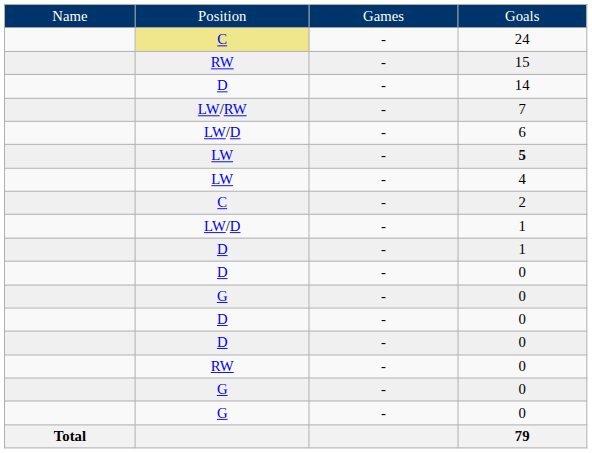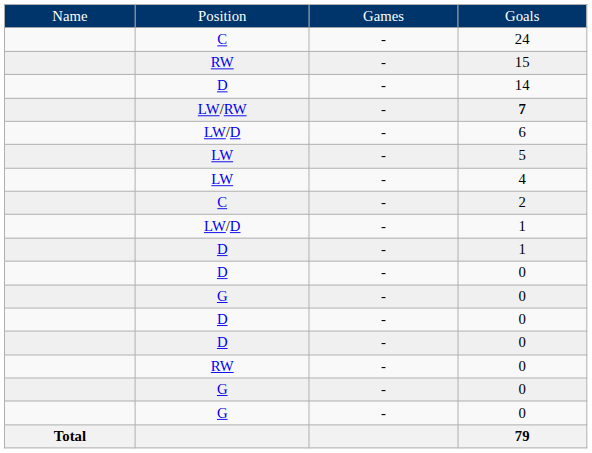(222, 39) khaki background -> (222, 39) no background
(522, 109) normal -> (522, 109) bold
(522, 156) bold -> (522, 156) normal
